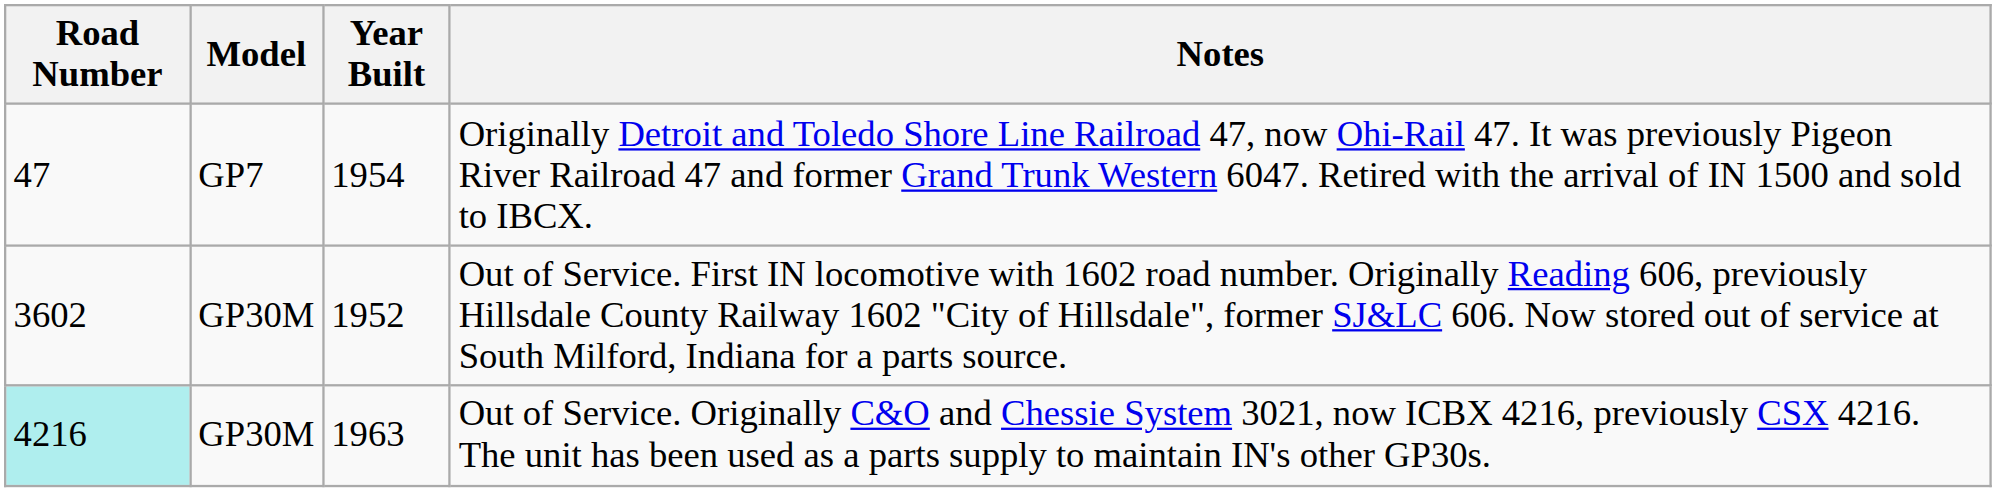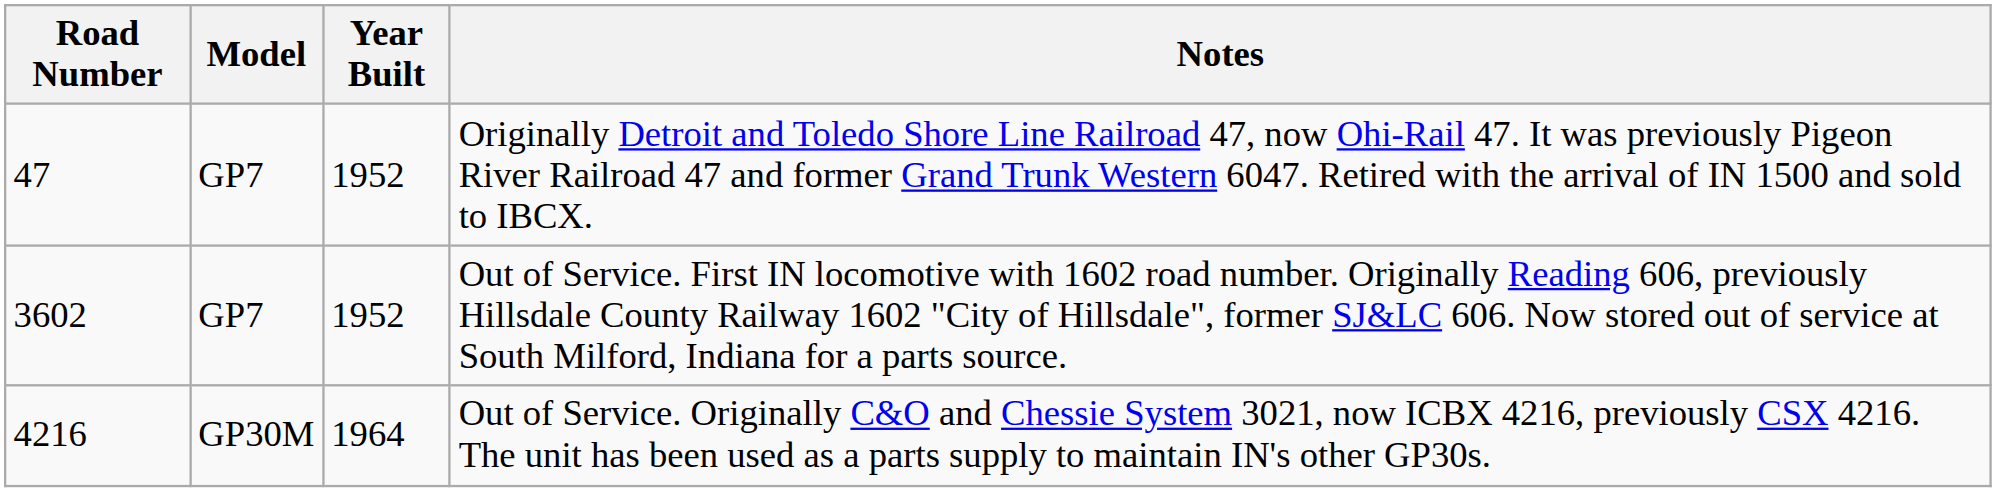(368, 174) 1954 -> (368, 174) 1952
(256, 314) GP30M -> (231, 314) GP7
(50, 434) paleturquoise background -> (50, 434) no background
(368, 434) 1963 -> (368, 434) 1964
